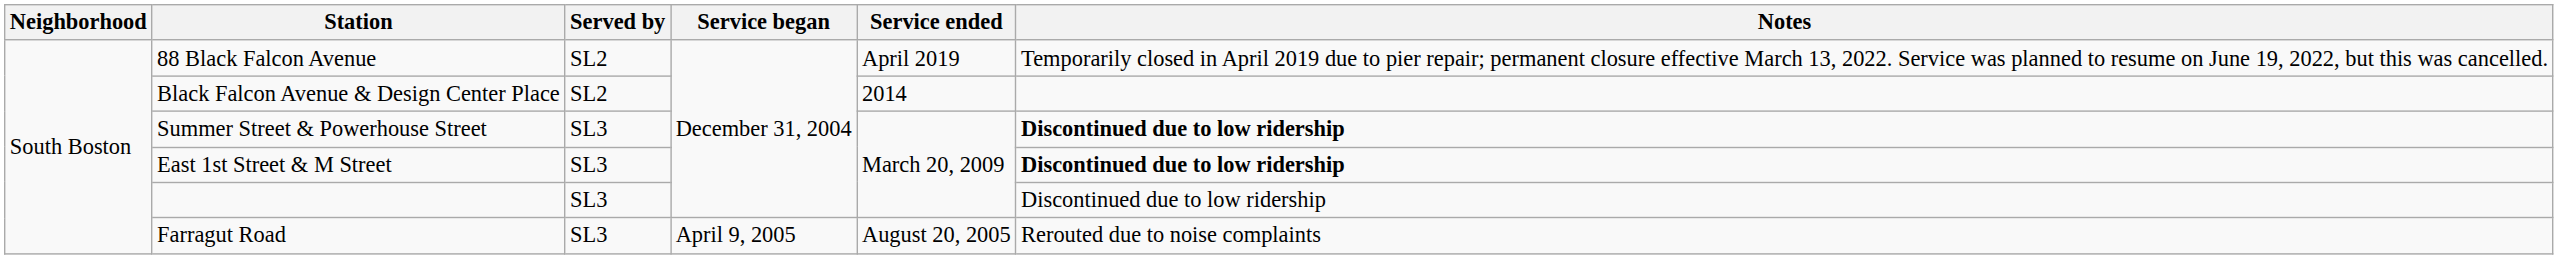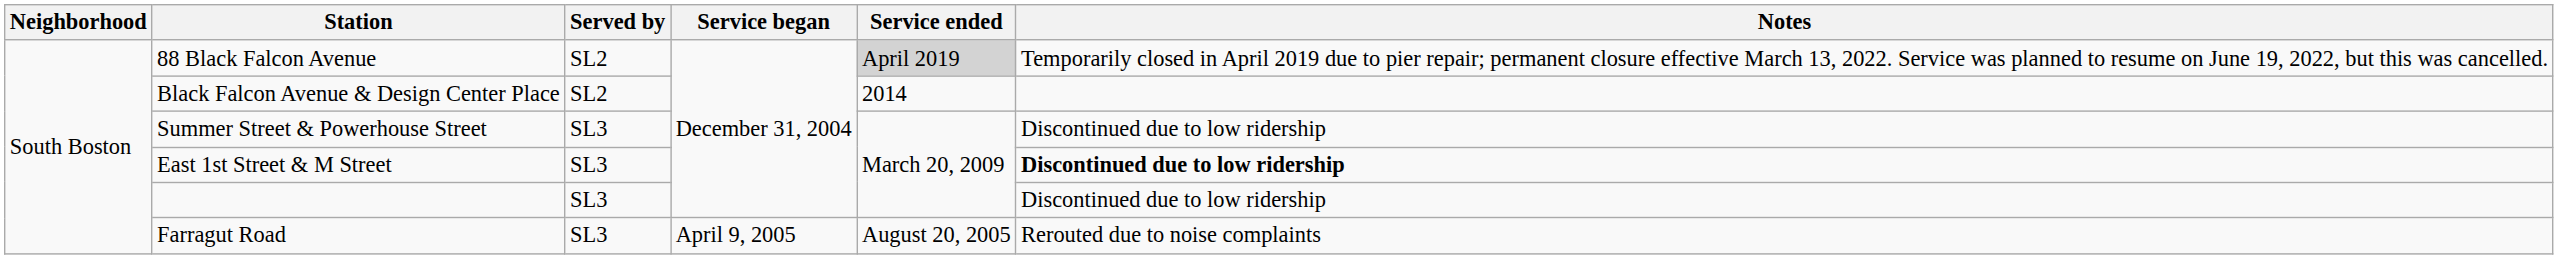(911, 57) no background -> (911, 57) lightgrey background
(1183, 128) bold -> (1173, 128) normal
